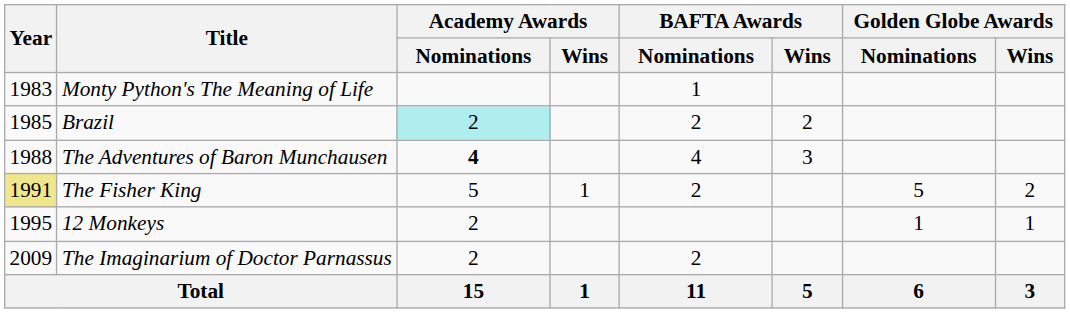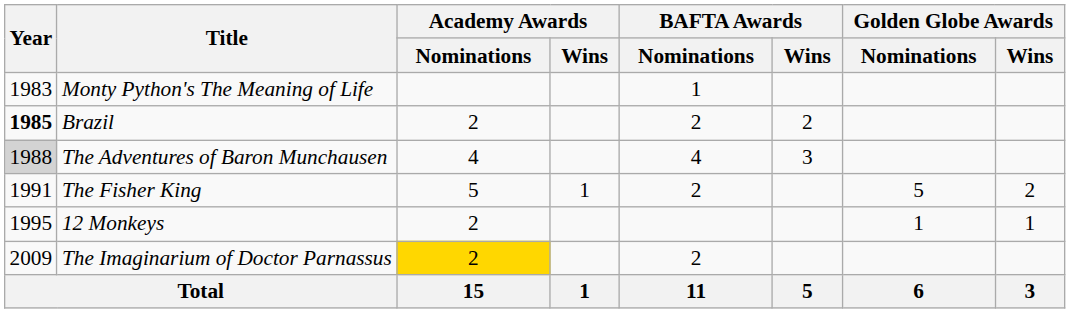(31, 122) normal -> (31, 122) bold
(473, 122) paleturquoise background -> (473, 122) no background
(31, 156) no background -> (31, 156) lightgrey background
(473, 156) bold -> (473, 156) normal
(31, 190) khaki background -> (31, 190) no background
(473, 257) no background -> (473, 257) gold background
